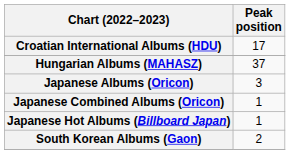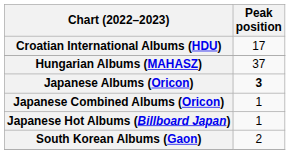(259, 83) normal -> (259, 83) bold
